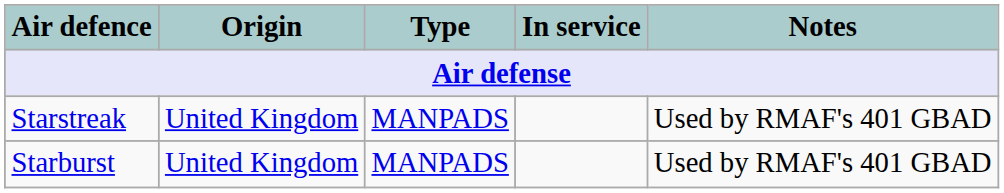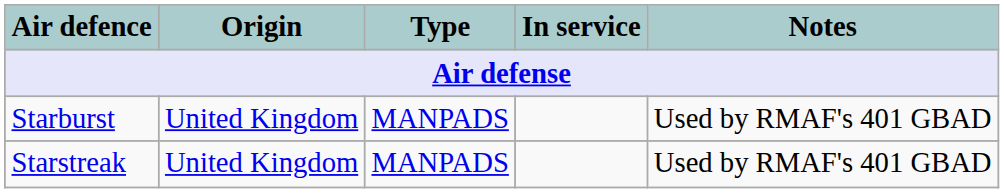rows swapped: (69, 118) <-> (63, 163)
